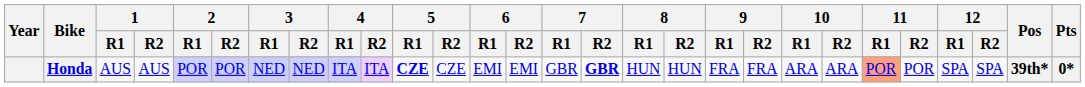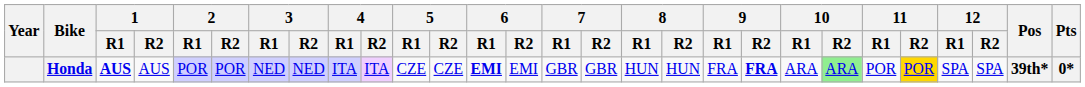(115, 69) normal -> (115, 69) bold
(413, 69) bold -> (411, 69) normal
(488, 69) normal -> (486, 69) bold
(602, 69) bold -> (601, 69) normal
(762, 69) normal -> (761, 69) bold
(842, 69) no background -> (842, 69) lightgreen background
(881, 69) lightsalmon background -> (881, 69) no background
(919, 69) no background -> (919, 69) gold background
